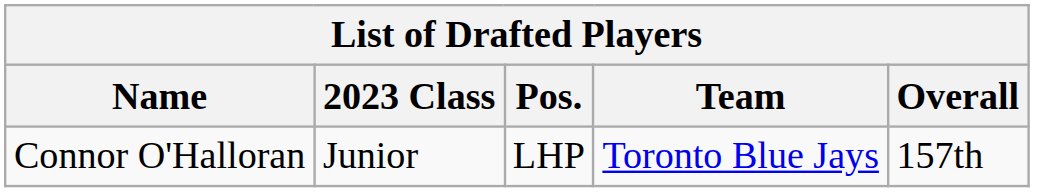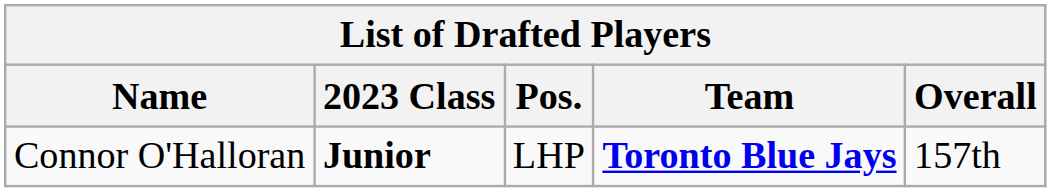(370, 155) normal -> (377, 155) bold
(741, 155) normal -> (749, 155) bold
